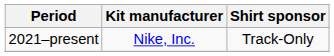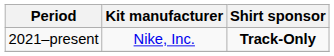(278, 39) normal -> (278, 39) bold
